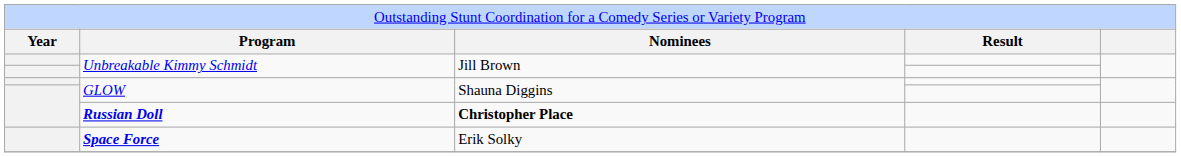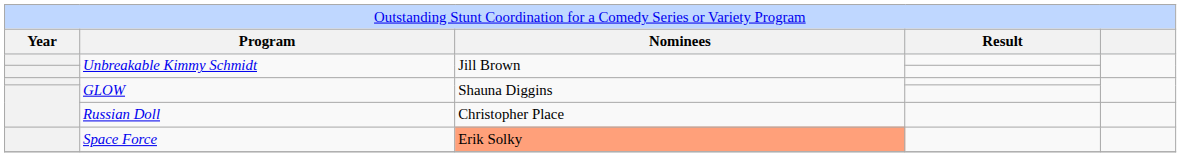(123, 114) bold -> (122, 114) normal
(516, 114) bold -> (511, 114) normal
(121, 139) bold -> (120, 139) normal
(490, 139) no background -> (490, 139) lightsalmon background
